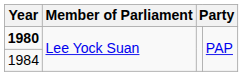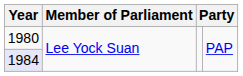(23, 37) bold -> (23, 37) normal
(23, 60) no background -> (23, 60) lavender background
